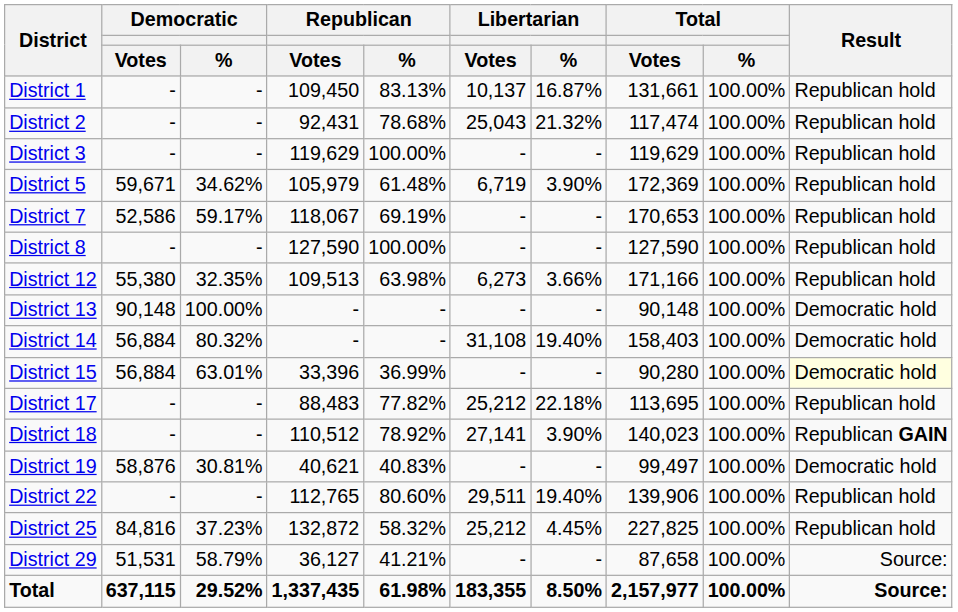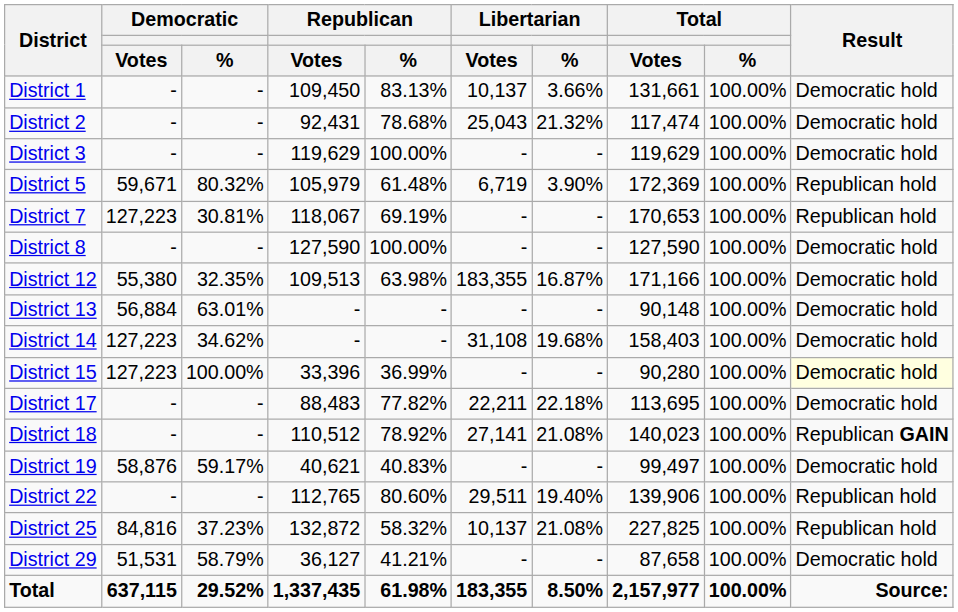(569, 91) 16.87% -> (575, 91) 3.66%
(865, 91) Republican hold -> (867, 91) Democratic hold
(865, 122) Republican hold -> (867, 122) Democratic hold
(865, 154) Republican hold -> (867, 154) Democratic hold
(229, 185) 34.62% -> (230, 185) 80.32%
(146, 216) 52,586 -> (141, 216) 127,223
(229, 216) 59.17% -> (230, 216) 30.81%
(865, 247) Republican hold -> (867, 247) Democratic hold
(502, 278) 6,273 -> (492, 278) 183,355
(574, 278) 3.66% -> (570, 278) 16.87%
(865, 278) Republican hold -> (867, 278) Democratic hold
(146, 310) 90,148 -> (147, 310) 56,884
(224, 310) 100.00% -> (230, 310) 63.01%
(146, 341) 56,884 -> (141, 341) 127,223
(229, 341) 80.32% -> (230, 341) 34.62%
(569, 341) 19.40% -> (570, 341) 19.68%
(146, 372) 56,884 -> (141, 372) 127,223
(229, 372) 63.01% -> (225, 372) 100.00%
(496, 403) 25,212 -> (498, 403) 22,211
(865, 403) Republican hold -> (867, 403) Democratic hold
(574, 434) 3.90% -> (570, 434) 21.08%
(229, 466) 30.81% -> (230, 466) 59.17%
(496, 528) 25,212 -> (497, 528) 10,137
(574, 528) 4.45% -> (570, 528) 21.08%
(914, 559) Source: -> (867, 559) Democratic hold
